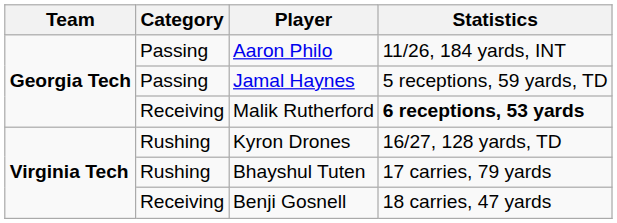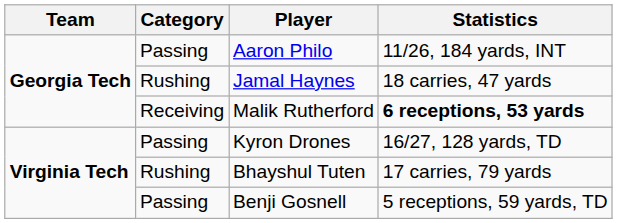(174, 80) Passing -> (175, 80) Rushing
(495, 80) 5 receptions, 59 yards, TD -> (467, 80) 18 carries, 47 yards
(175, 141) Rushing -> (174, 141) Passing
(182, 202) Receiving -> (174, 202) Passing
(467, 202) 18 carries, 47 yards -> (495, 202) 5 receptions, 59 yards, TD
